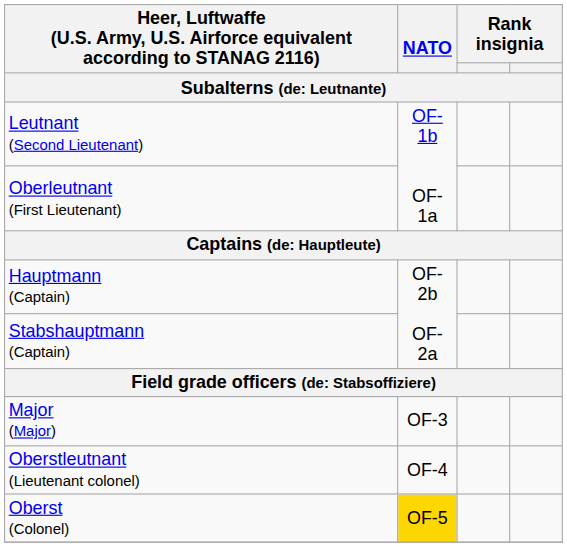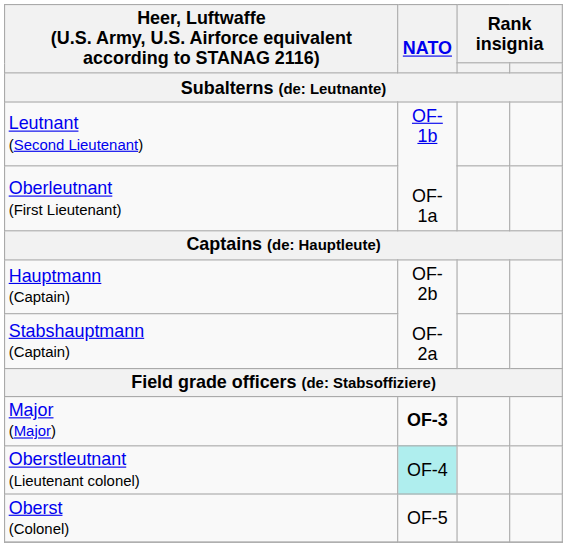(427, 421) normal -> (427, 421) bold
(427, 469) no background -> (427, 469) paleturquoise background
(427, 518) gold background -> (427, 518) no background
